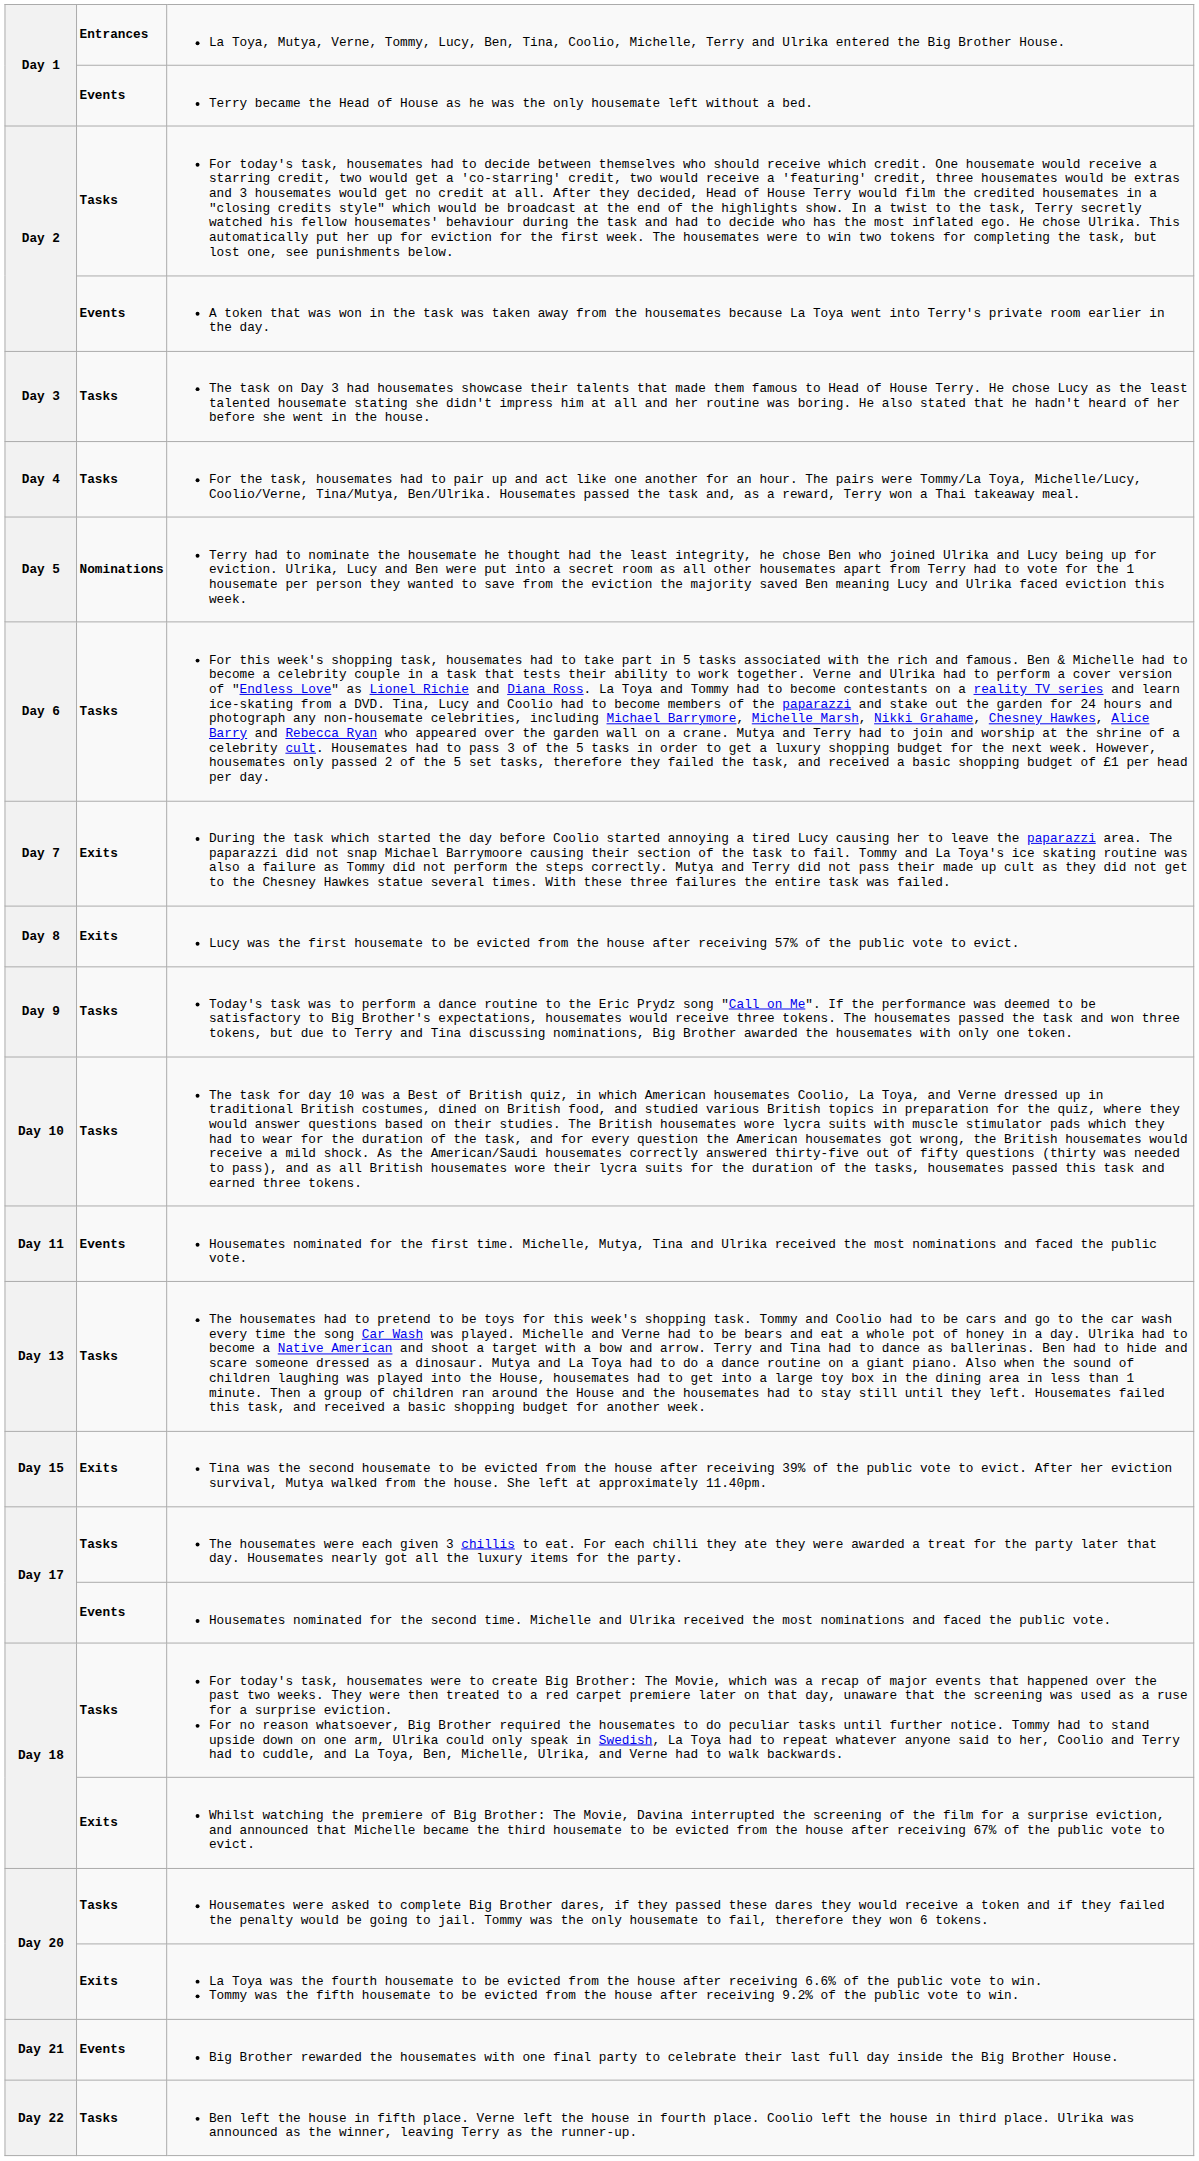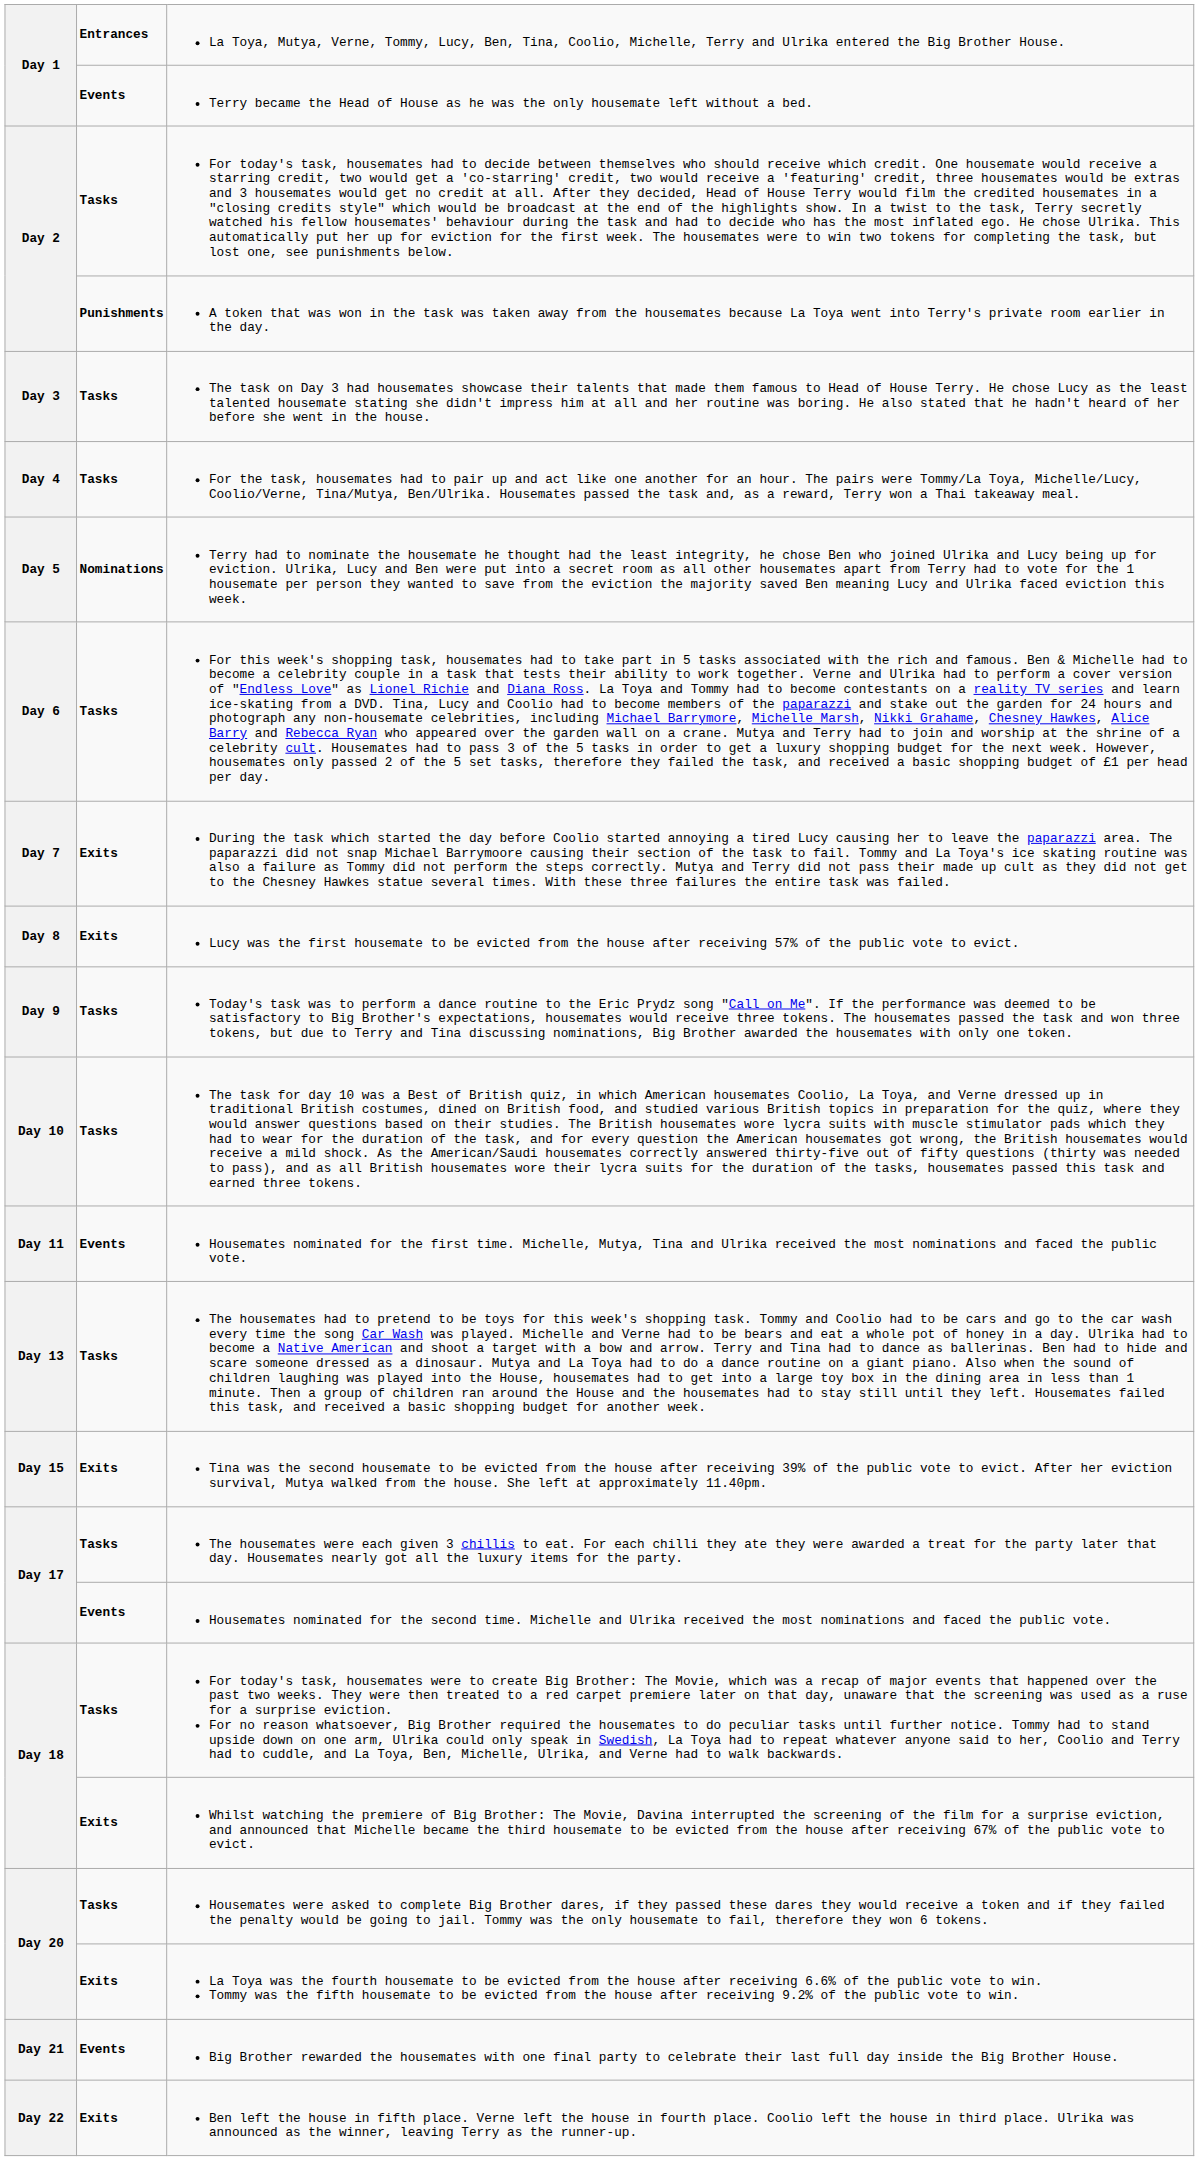(103, 313) Events -> (122, 313) Punishments
(99, 2118) Tasks -> (99, 2118) Exits
